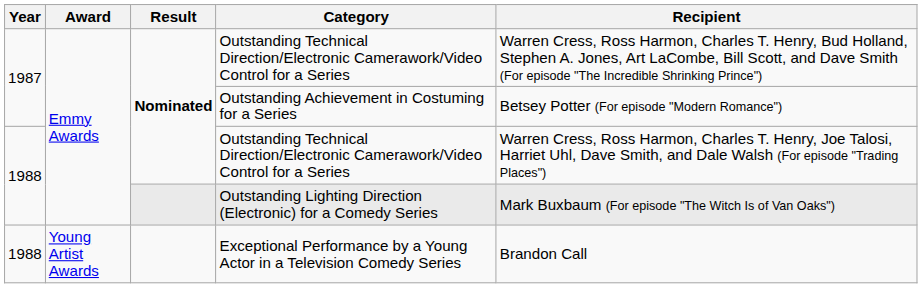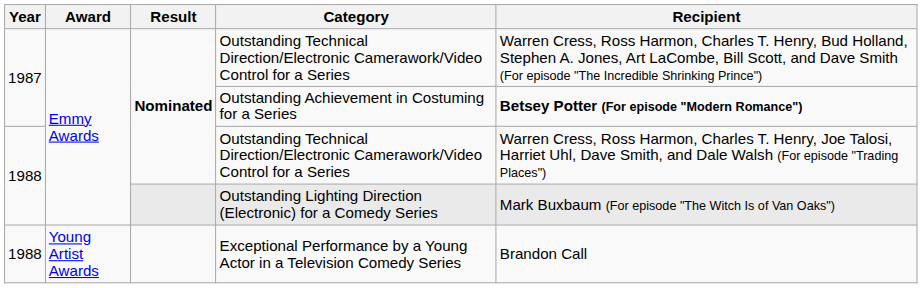(641, 107) normal -> (651, 107) bold
